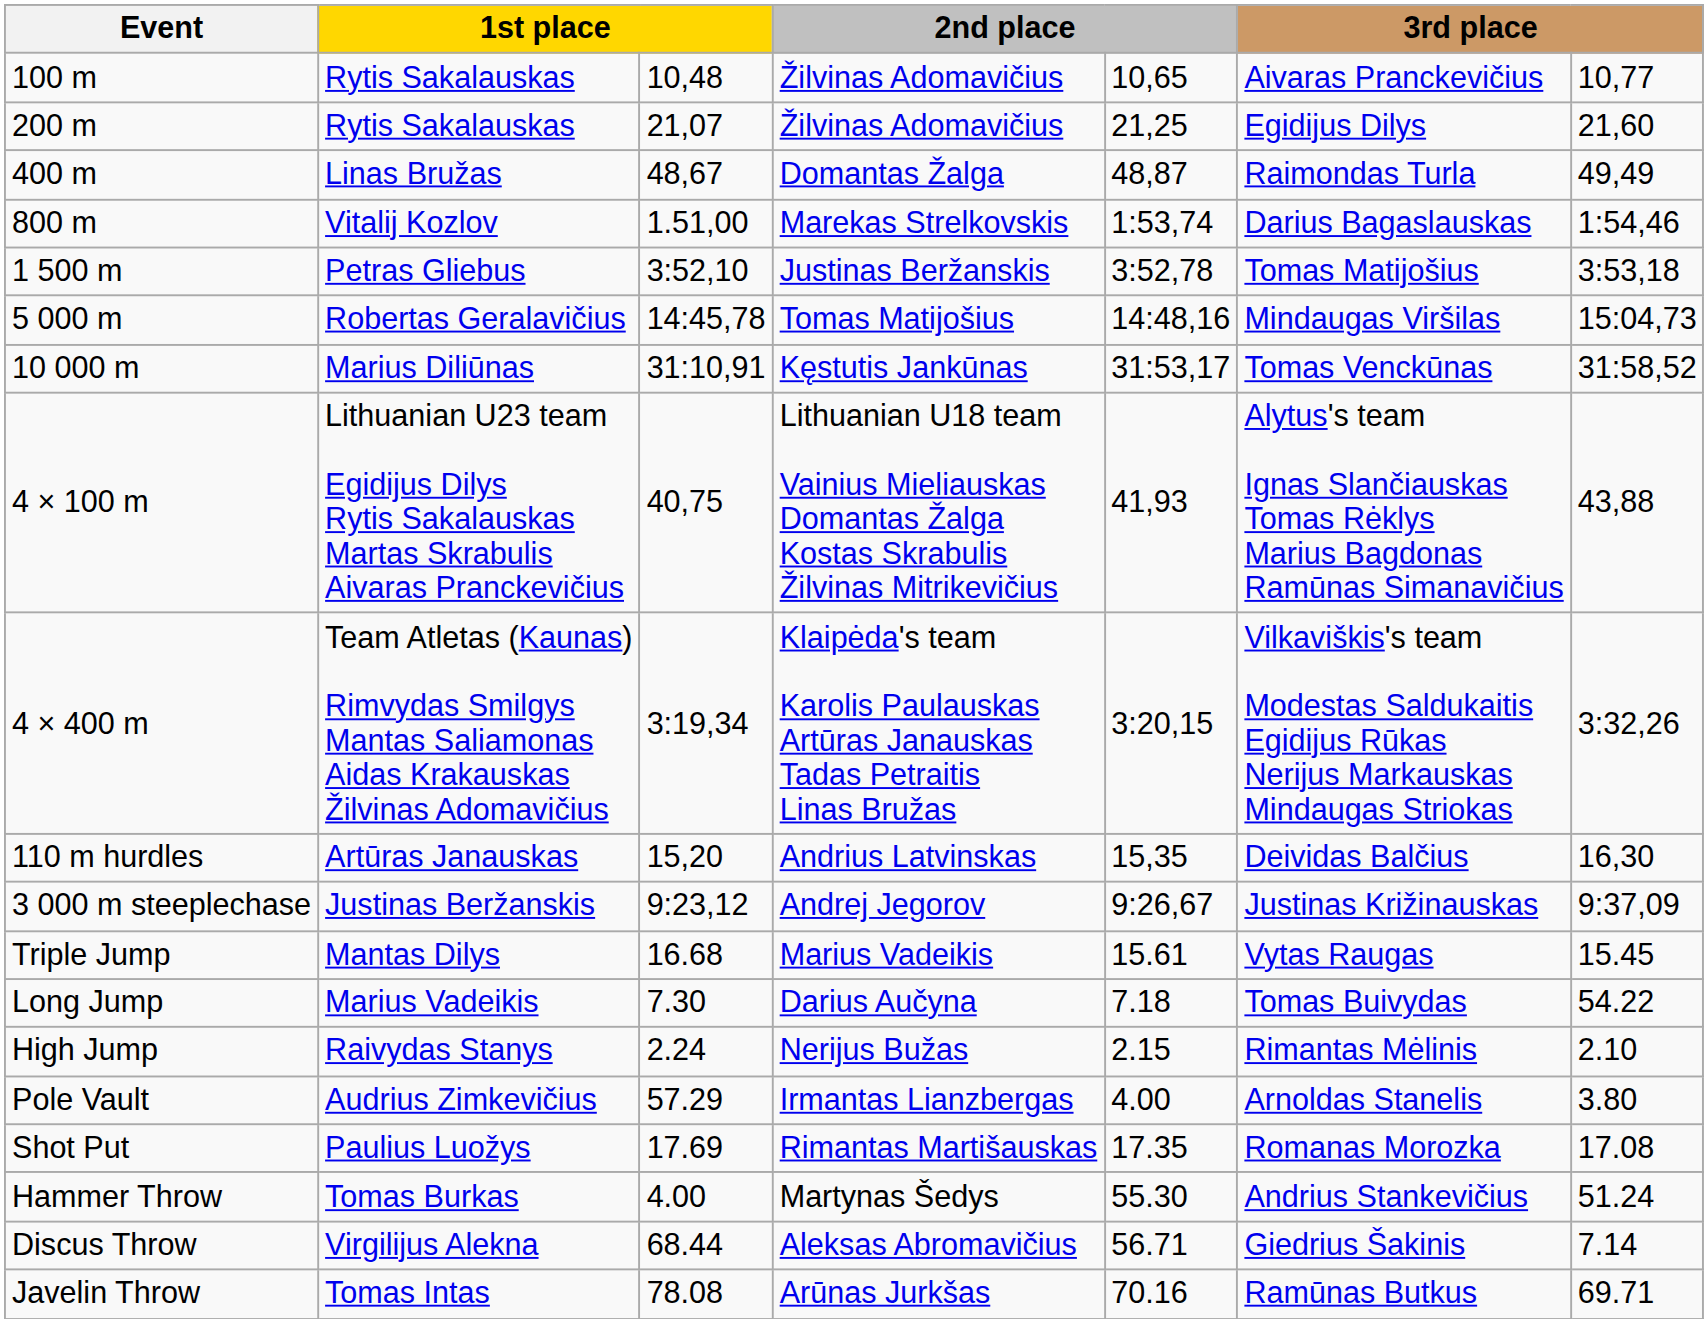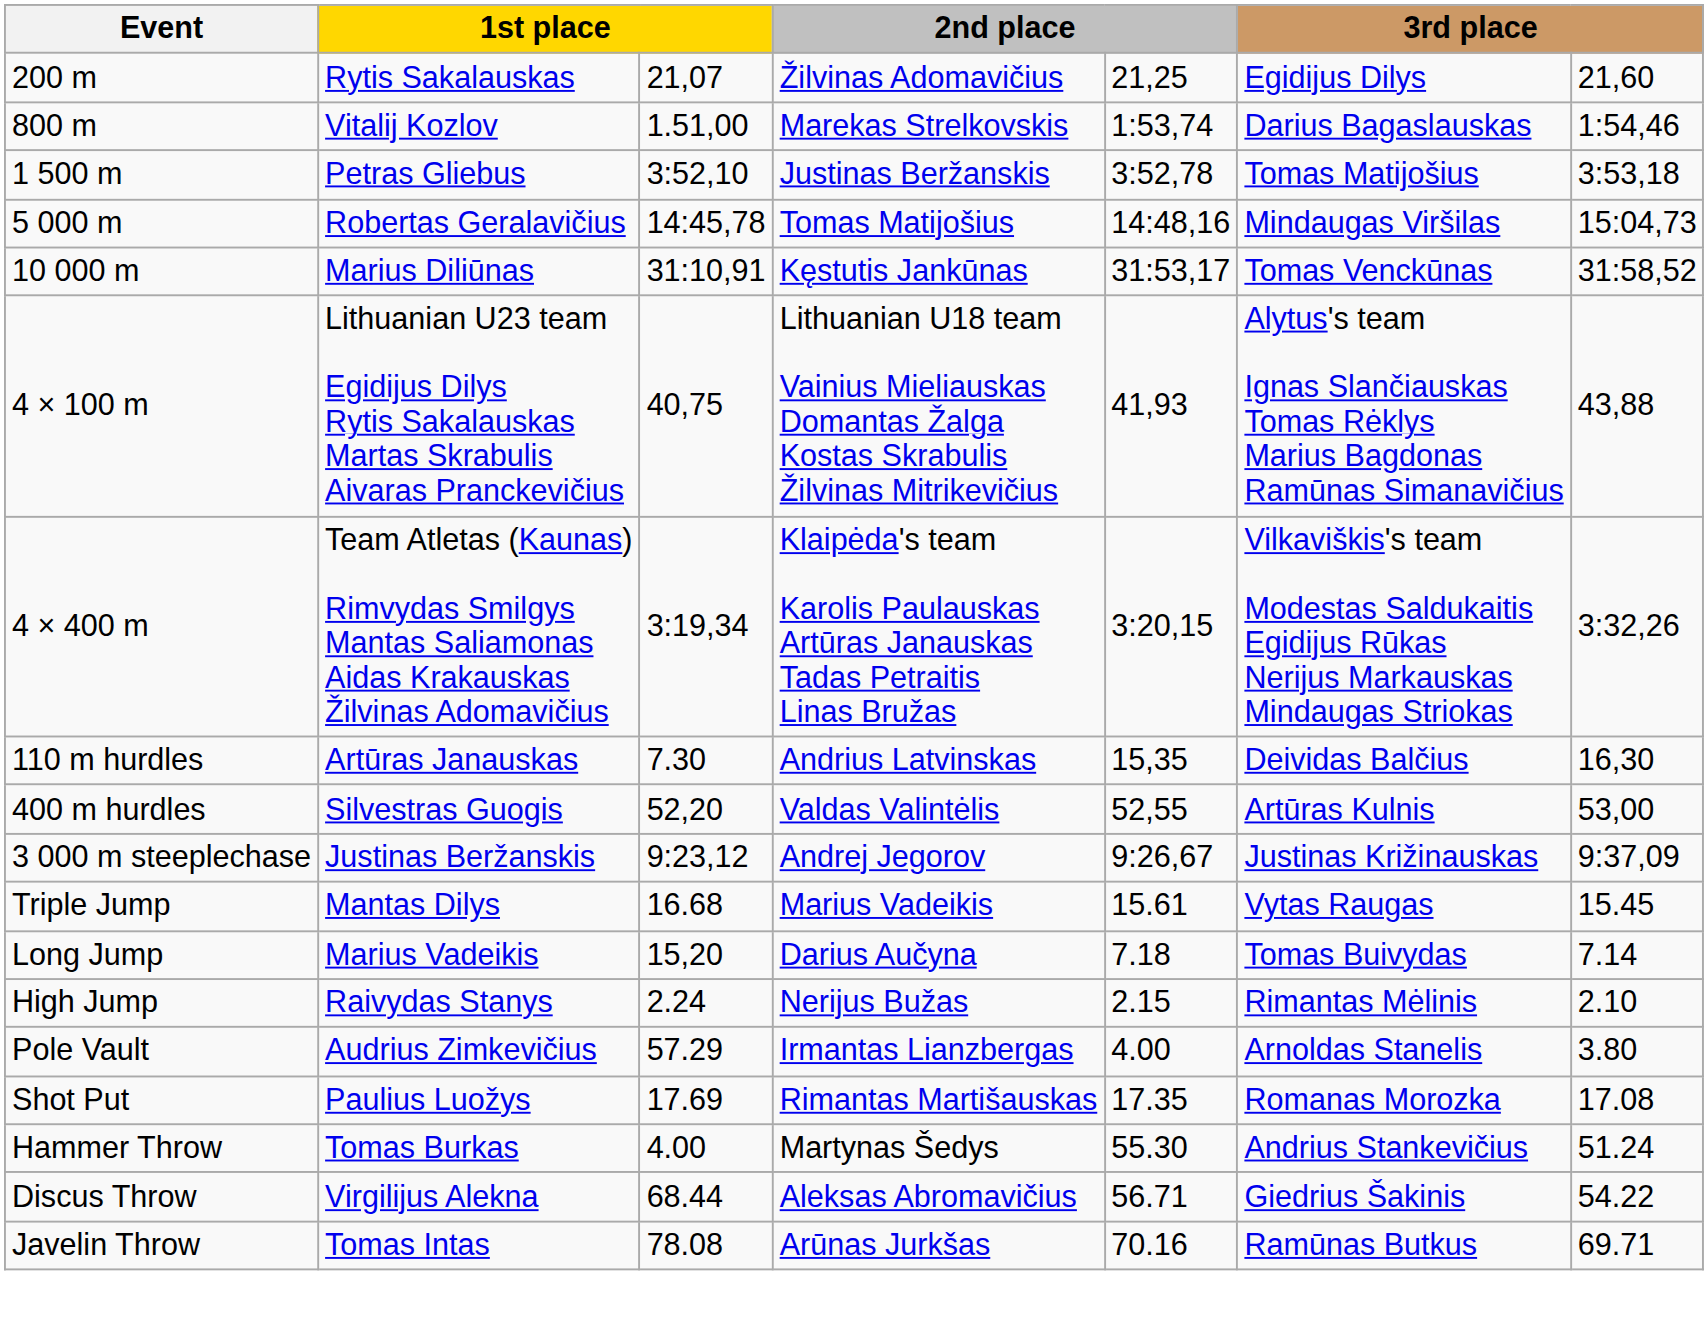- row: (54, 77)
- row: (54, 174)
(685, 857) 15,20 -> (676, 760) 7.30
+ row: (109, 808)
(676, 1002) 7.30 -> (685, 954) 15,20
(1616, 1002) 54.22 -> (1608, 954) 7.14
(1608, 1244) 7.14 -> (1616, 1196) 54.22
